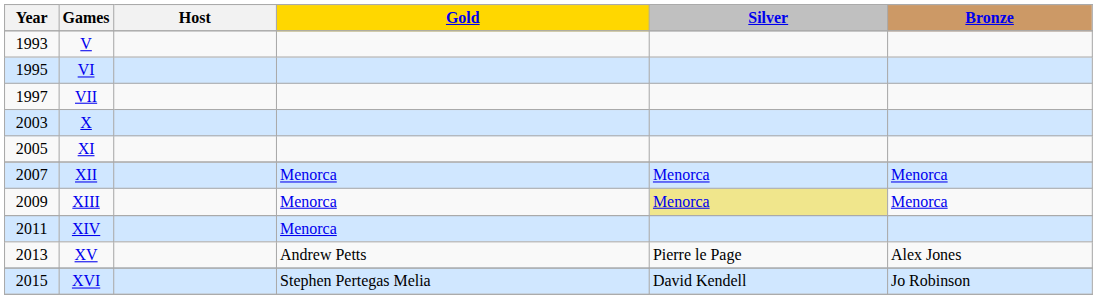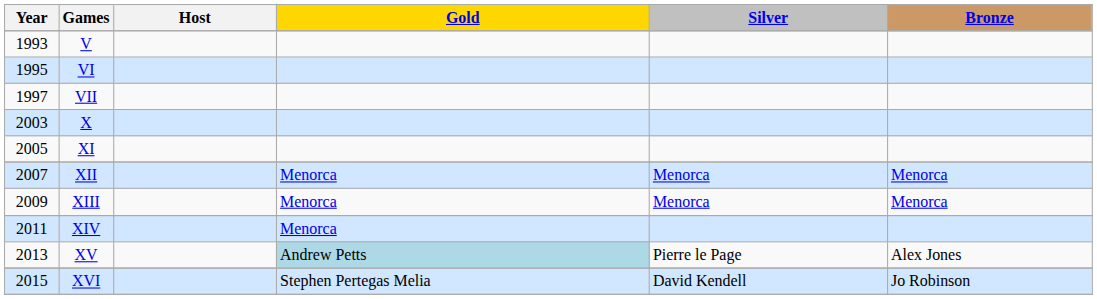(681, 202) khaki background -> (681, 202) no background
(323, 254) no background -> (323, 254) lightblue background
